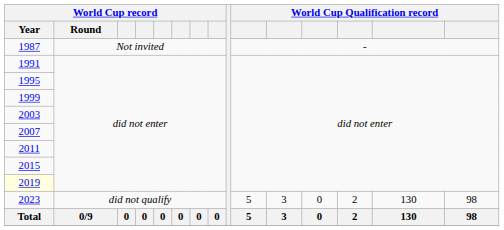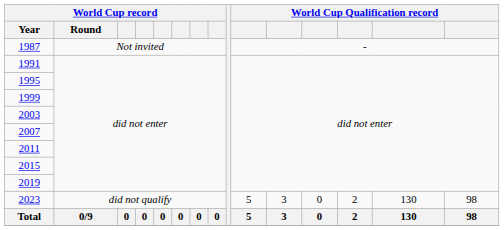(29, 183) lightyellow background -> (29, 183) no background
